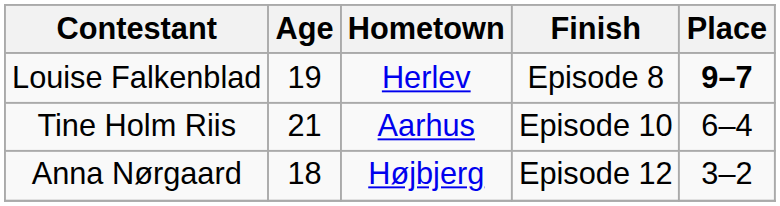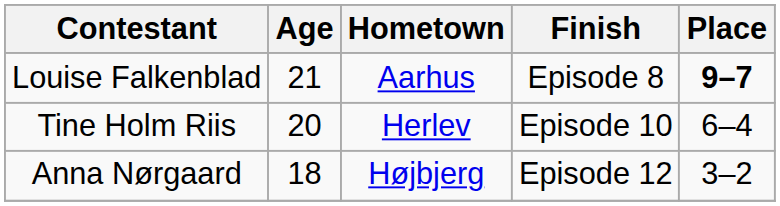(305, 77) 19 -> (305, 77) 21
(426, 77) Herlev -> (426, 77) Aarhus
(305, 126) 21 -> (305, 126) 20
(426, 126) Aarhus -> (426, 126) Herlev
